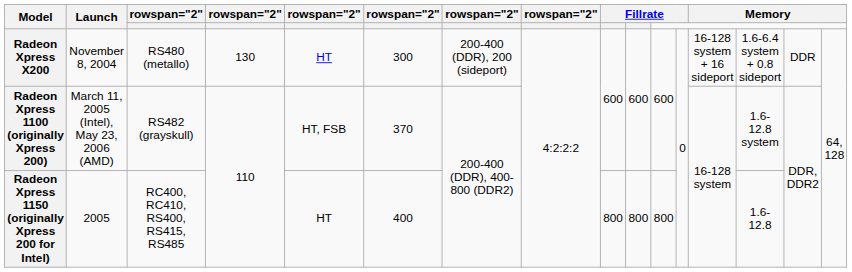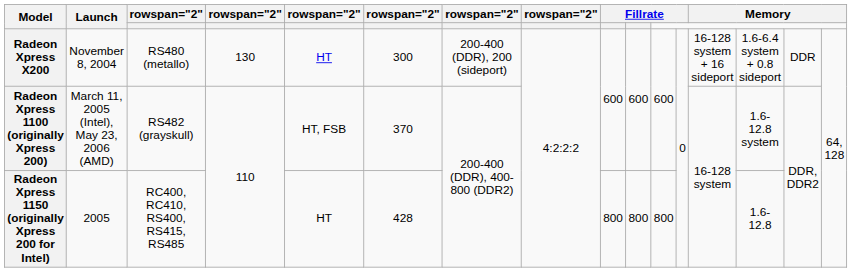(403, 218) 400 -> (403, 218) 428
